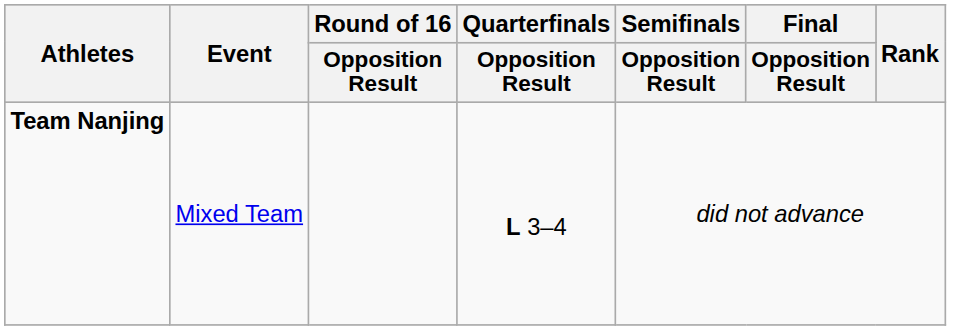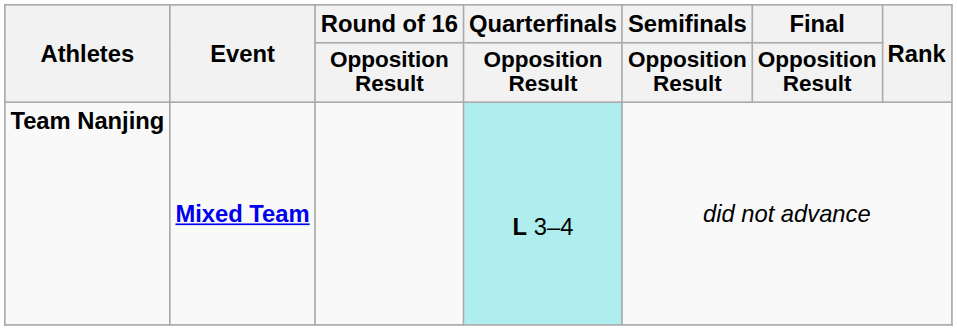(239, 214) normal -> (243, 214) bold
(536, 227) no background -> (543, 227) paleturquoise background
